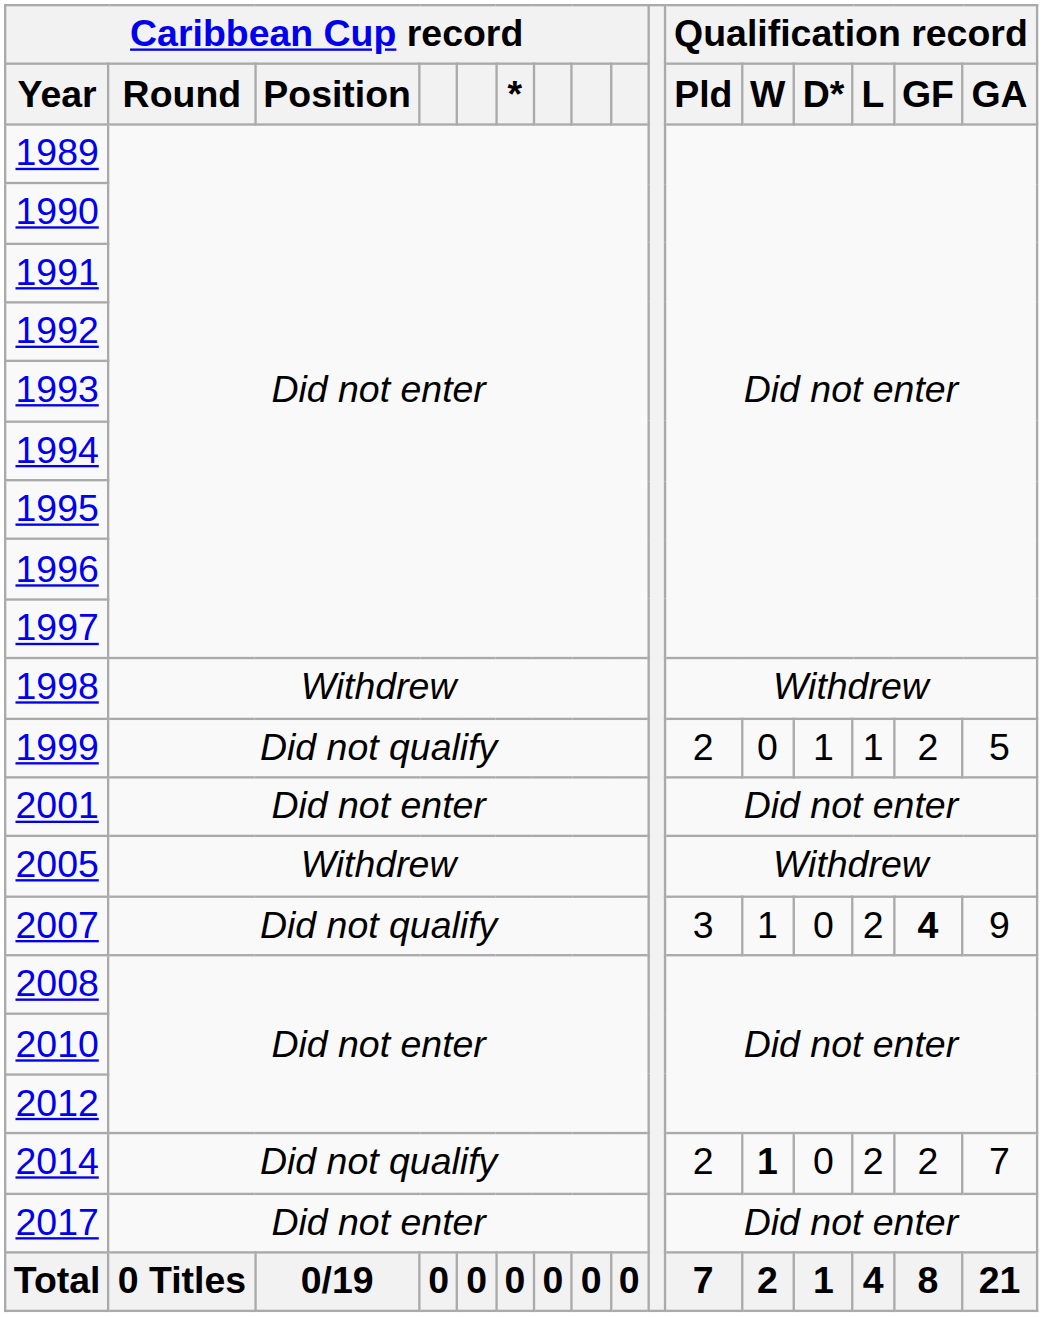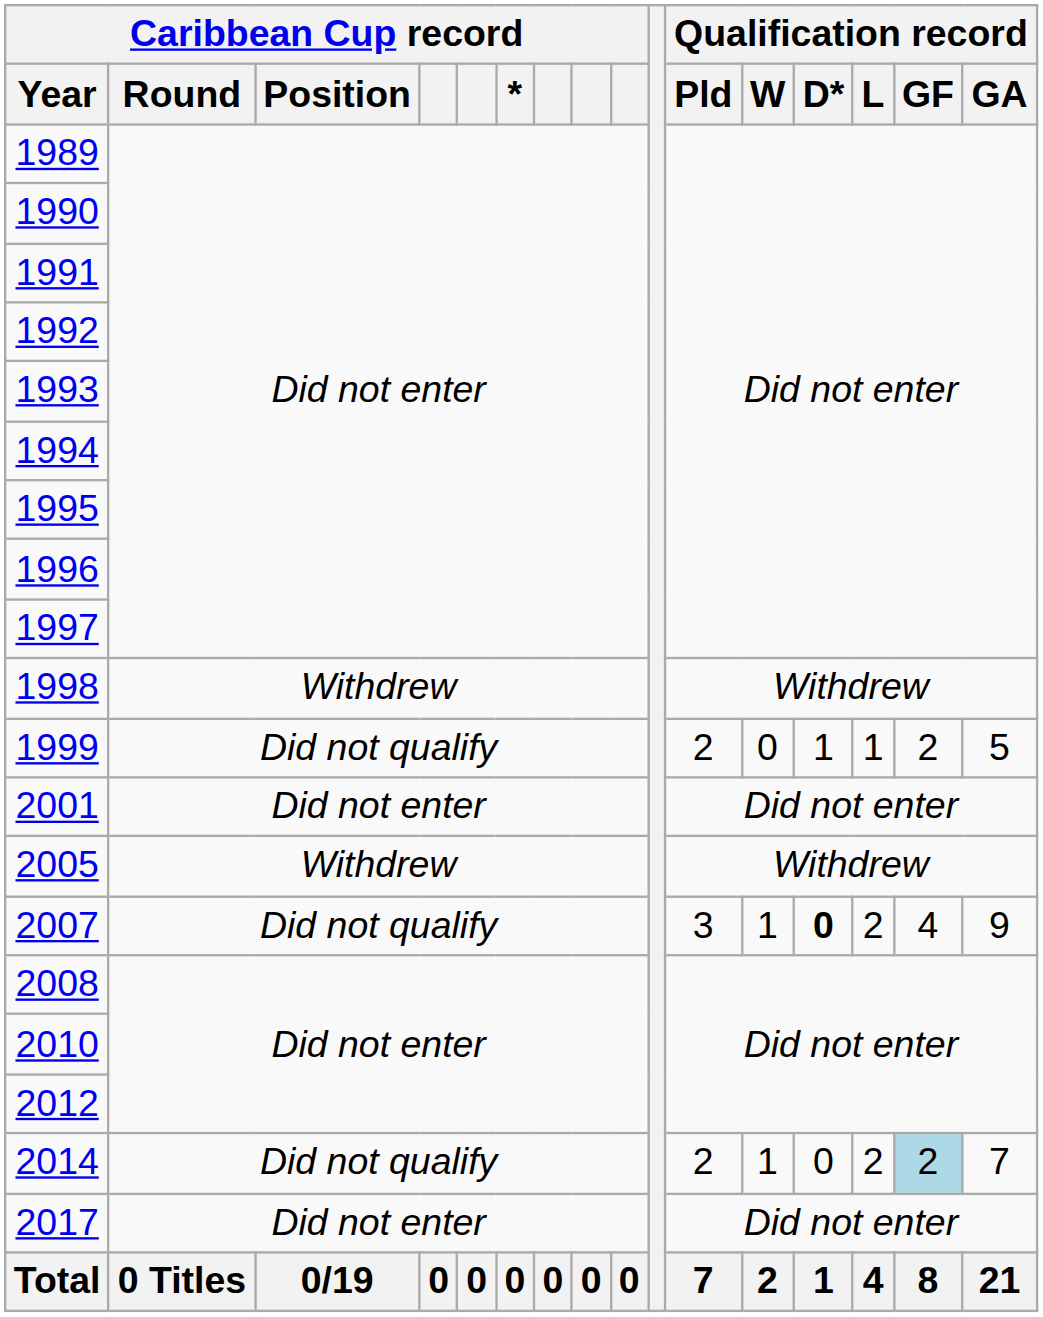(823, 924) normal -> (823, 924) bold
(928, 924) bold -> (928, 924) normal
(768, 1162) bold -> (768, 1162) normal
(928, 1162) no background -> (928, 1162) lightblue background
